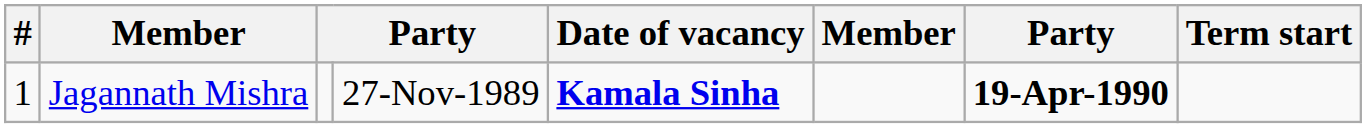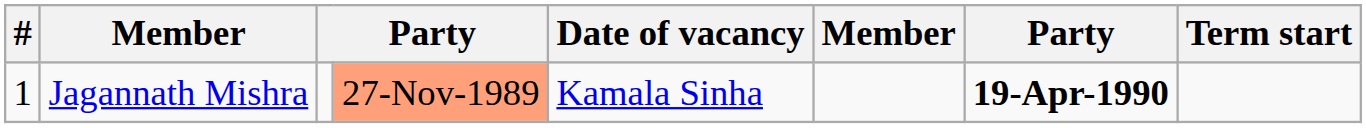(441, 91) no background -> (441, 91) lightsalmon background
(668, 91) bold -> (660, 91) normal
